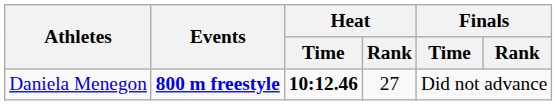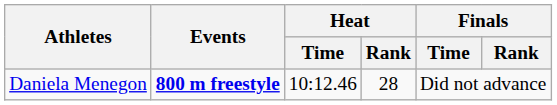(323, 84) bold -> (323, 84) normal
(389, 84) 27 -> (388, 84) 28
